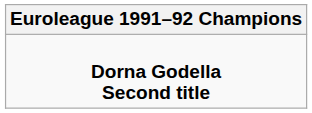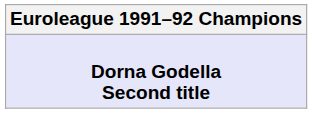(156, 81) no background -> (156, 81) lavender background
